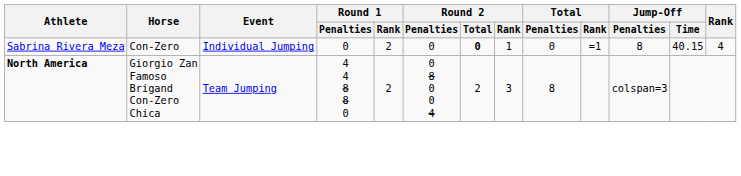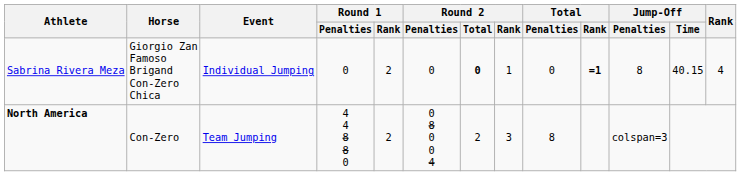(154, 46) Con-Zero -> (164, 71) Giorgio Zan Famoso Brigand Con-Zero Chica
(595, 46) normal -> (595, 71) bold
(164, 88) Giorgio Zan Famoso Brigand Con-Zero Chica -> (154, 138) Con-Zero
